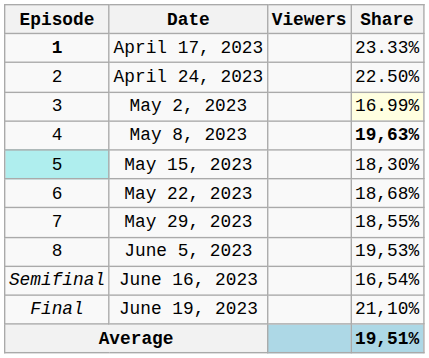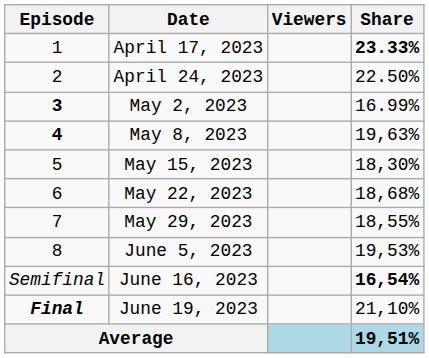(57, 48) bold -> (57, 48) normal
(387, 48) normal -> (387, 48) bold
(57, 106) normal -> (57, 106) bold
(387, 106) lightyellow background -> (387, 106) no background
(57, 135) normal -> (57, 135) bold
(387, 135) bold -> (387, 135) normal
(57, 164) paleturquoise background -> (57, 164) no background
(387, 280) normal -> (387, 280) bold
(57, 309) normal -> (57, 309) bold
